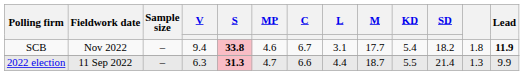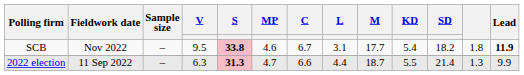(200, 48) 9.4 -> (200, 48) 9.5
